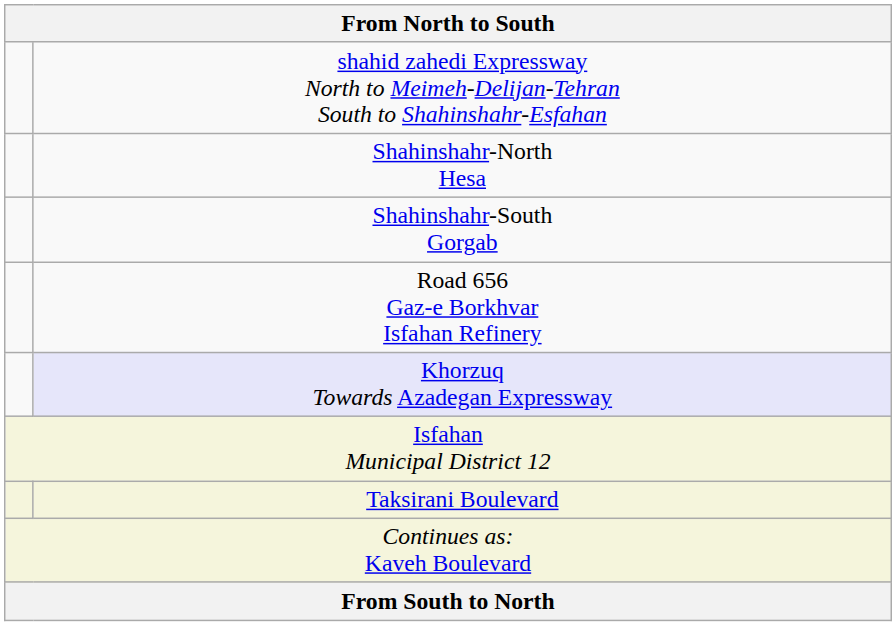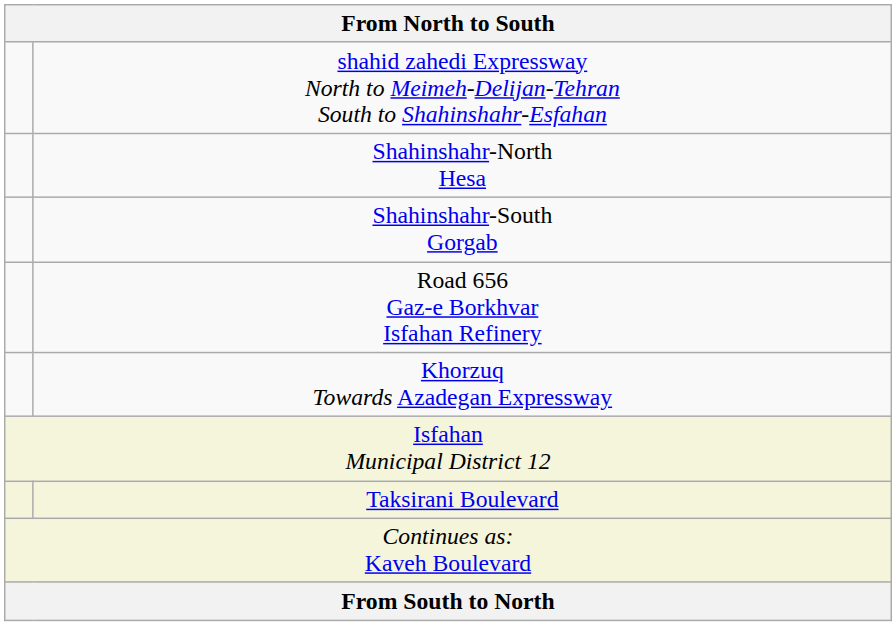(462, 384) lavender background -> (462, 384) no background
